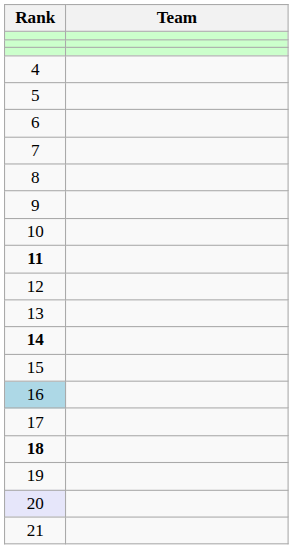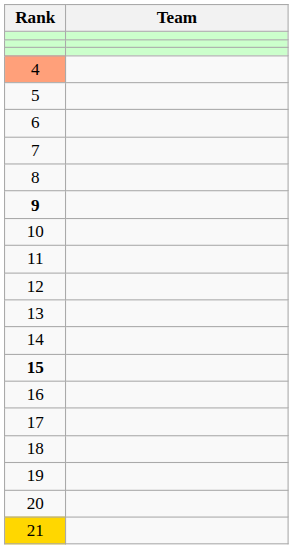(35, 68) no background -> (35, 68) lightsalmon background
(35, 204) normal -> (35, 204) bold
(35, 258) bold -> (35, 258) normal
(35, 340) bold -> (35, 340) normal
(35, 367) normal -> (35, 367) bold
(35, 394) lightblue background -> (35, 394) no background
(35, 449) bold -> (35, 449) normal
(35, 503) lavender background -> (35, 503) no background
(35, 530) no background -> (35, 530) gold background
